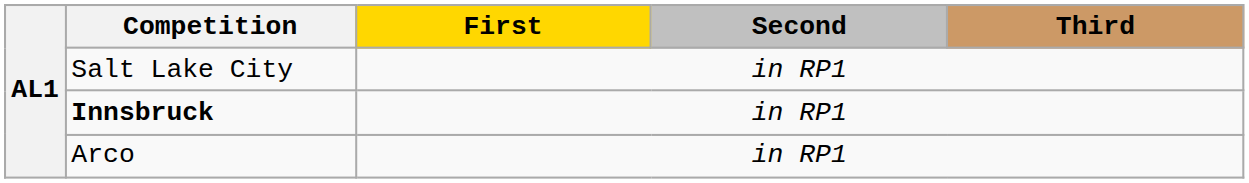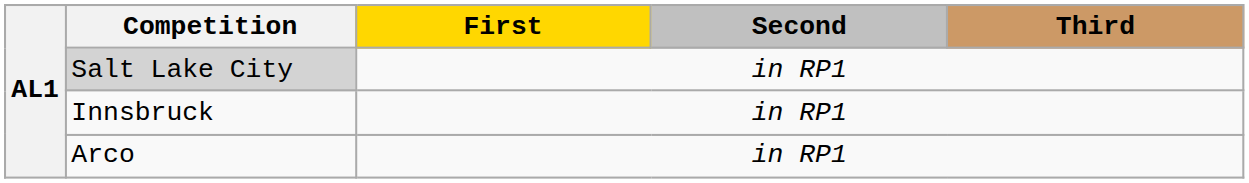(182, 70) no background -> (182, 70) lightgrey background
(143, 113) bold -> (143, 113) normal
